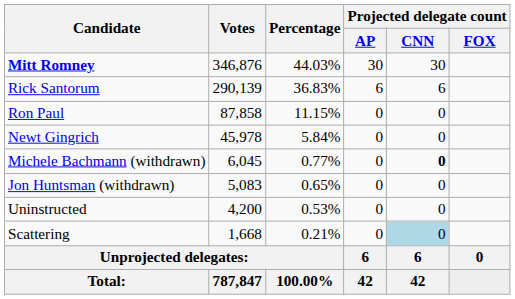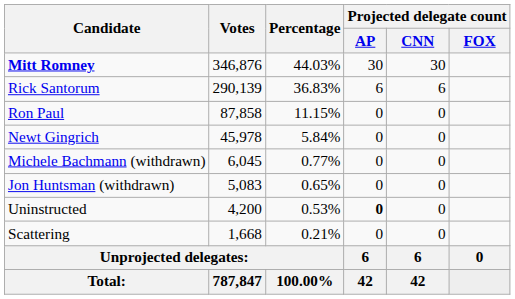(442, 161) bold -> (442, 161) normal
(379, 209) normal -> (379, 209) bold
(442, 233) lightblue background -> (442, 233) no background
